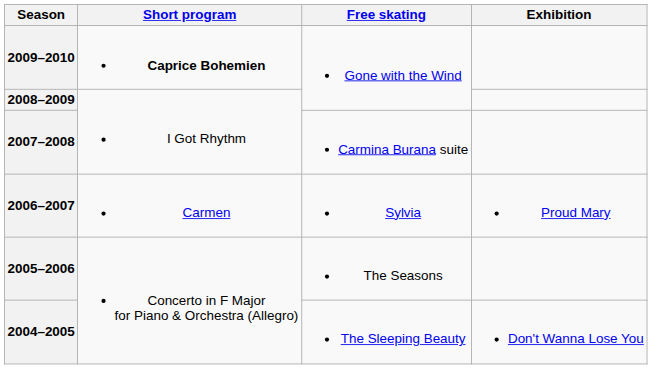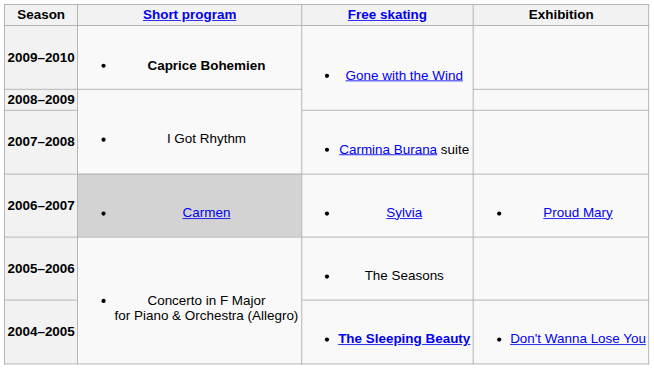(190, 213) no background -> (190, 213) lightgrey background
(386, 340) normal -> (387, 340) bold
